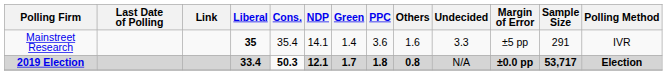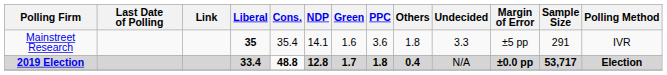(349, 43) 1.4 -> (349, 43) 1.6
(413, 43) 1.6 -> (413, 43) 1.8
(287, 63) 50.3 -> (287, 63) 48.8
(318, 63) 12.1 -> (318, 63) 12.8
(413, 63) 0.8 -> (413, 63) 0.4
